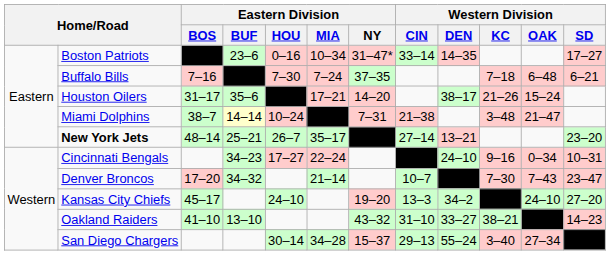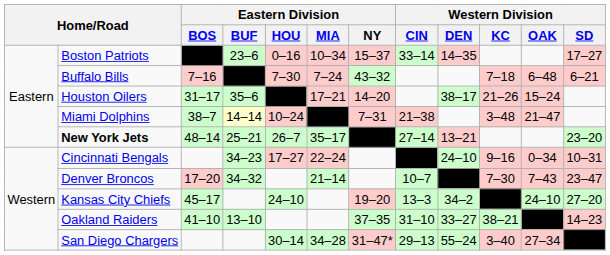(372, 56) 31–47* -> (372, 56) 15–37
(372, 76) 37–35 -> (372, 76) 43–32
(372, 219) 43–32 -> (372, 219) 37–35
(372, 240) 15–37 -> (372, 240) 31–47*
